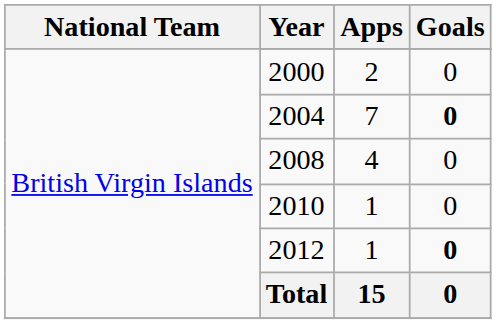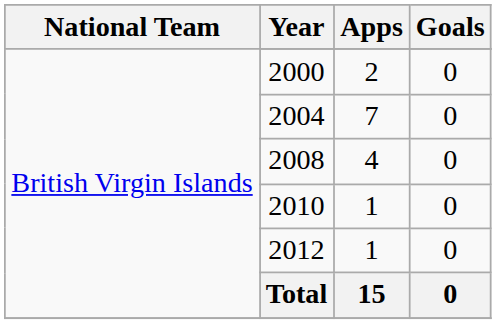(450, 116) bold -> (450, 116) normal
(450, 250) bold -> (450, 250) normal
